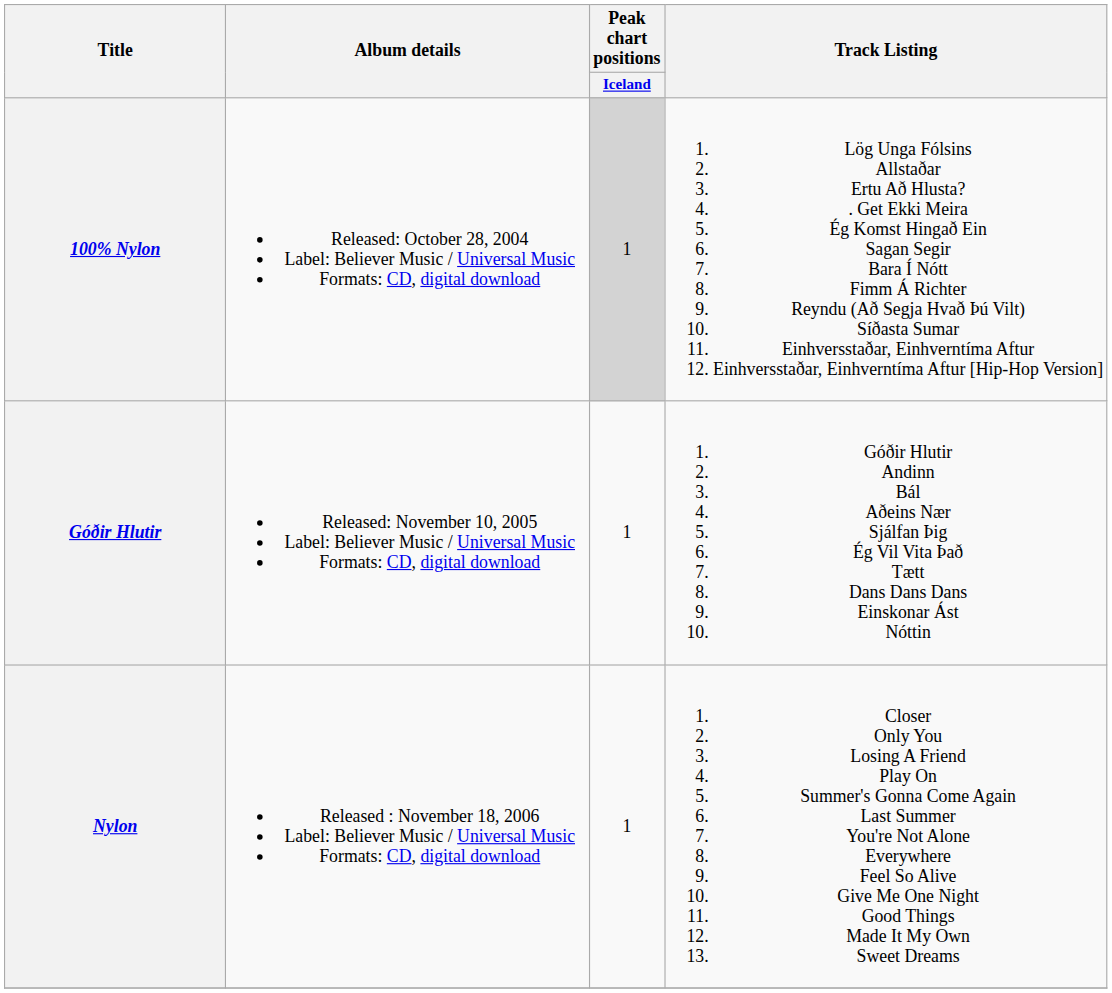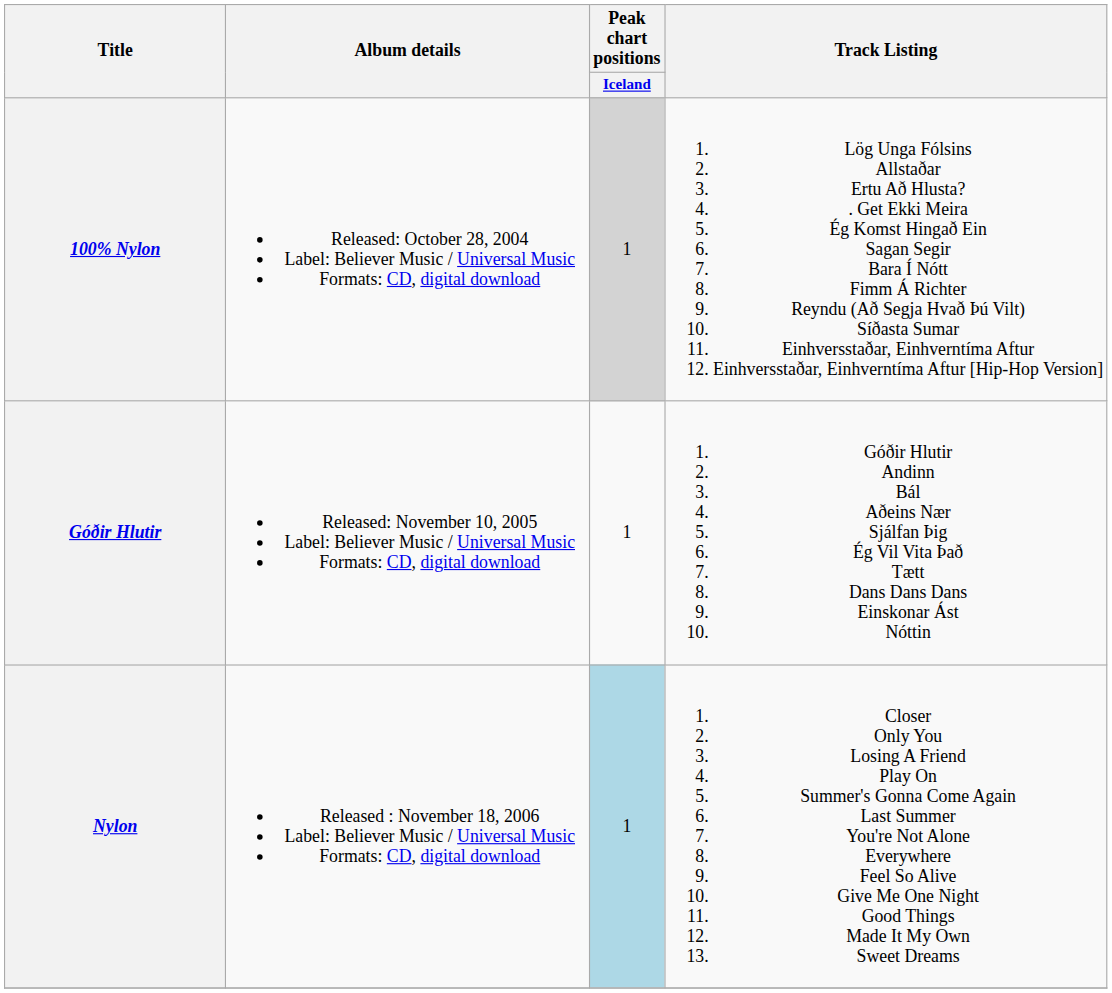(627, 826) no background -> (627, 826) lightblue background
